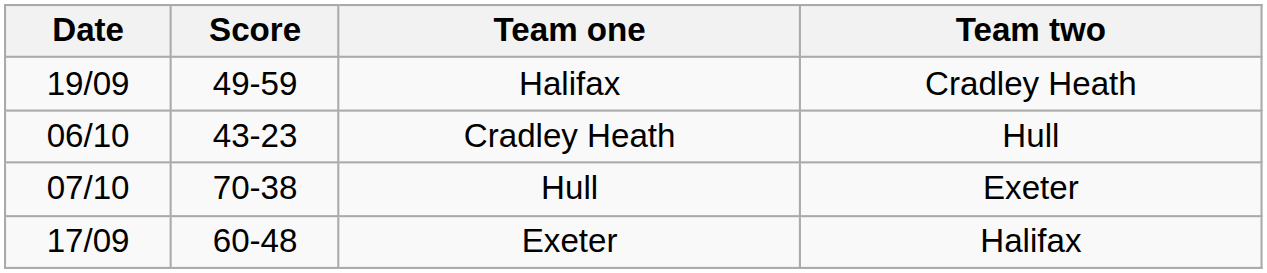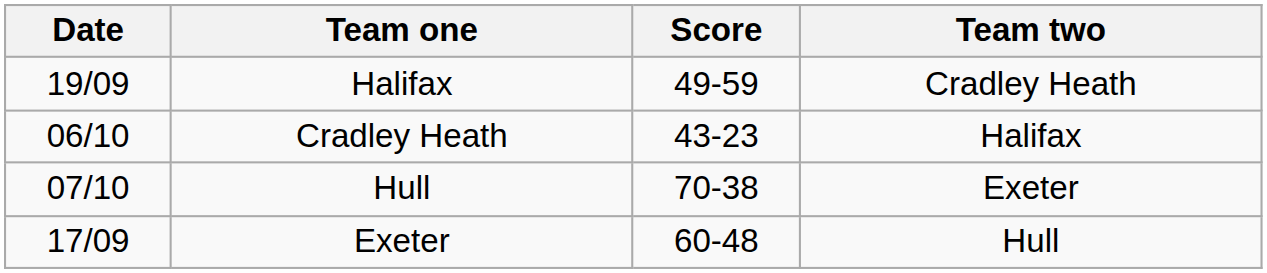columns swapped: (570, 30) <-> (255, 30)
(1031, 135) Hull -> (1031, 135) Halifax
(1031, 240) Halifax -> (1031, 240) Hull
